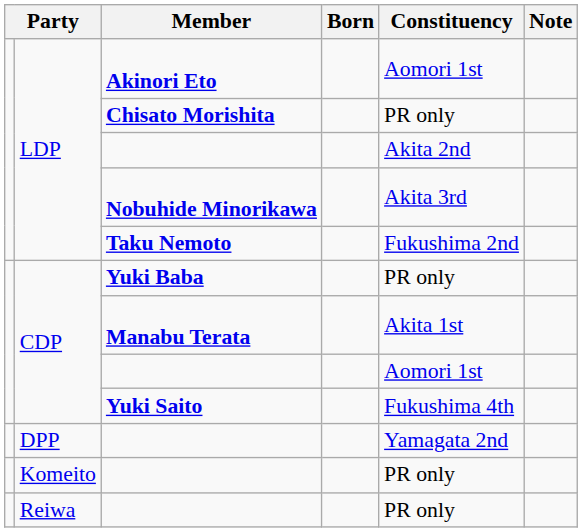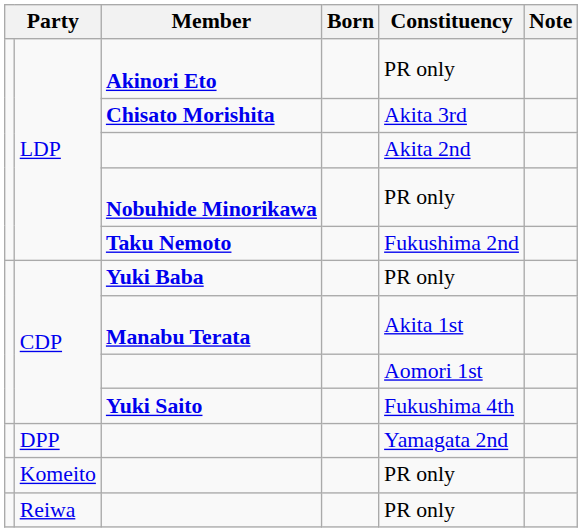(433, 68) Aomori 1st -> (419, 68) PR only
(419, 115) PR only -> (426, 115) Akita 3rd
(426, 196) Akita 3rd -> (419, 196) PR only
